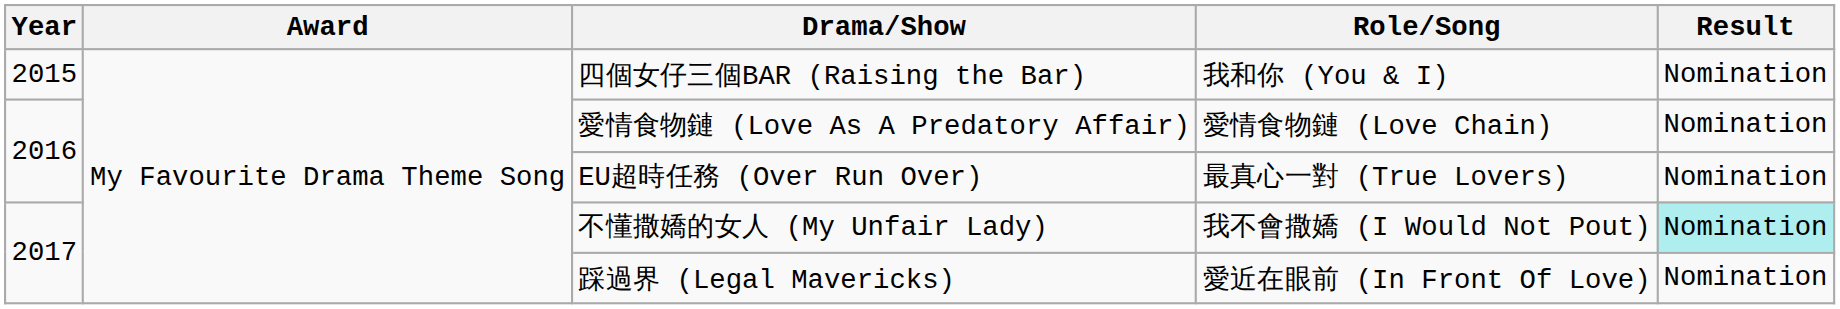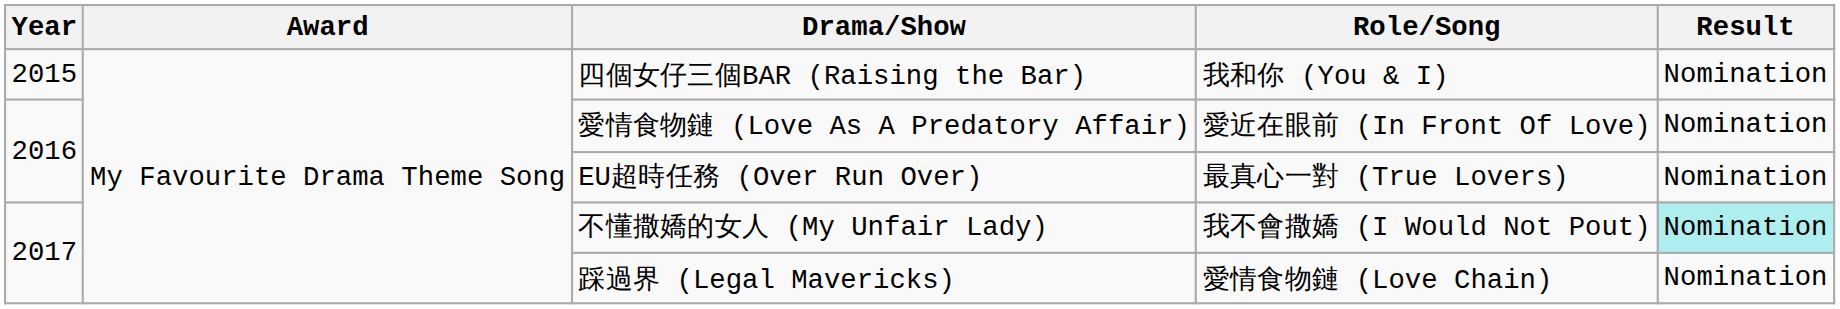(1378, 127) 愛情食物鏈 (Love Chain) -> (1427, 127) 愛近在眼前 (In Front Of Love)
(1427, 279) 愛近在眼前 (In Front Of Love) -> (1378, 279) 愛情食物鏈 (Love Chain)
